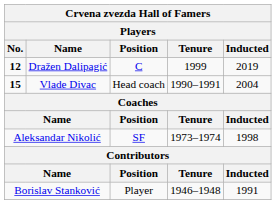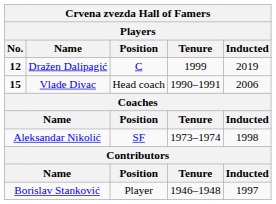(247, 84) 2004 -> (247, 84) 2006
(247, 191) 1991 -> (247, 191) 1997
